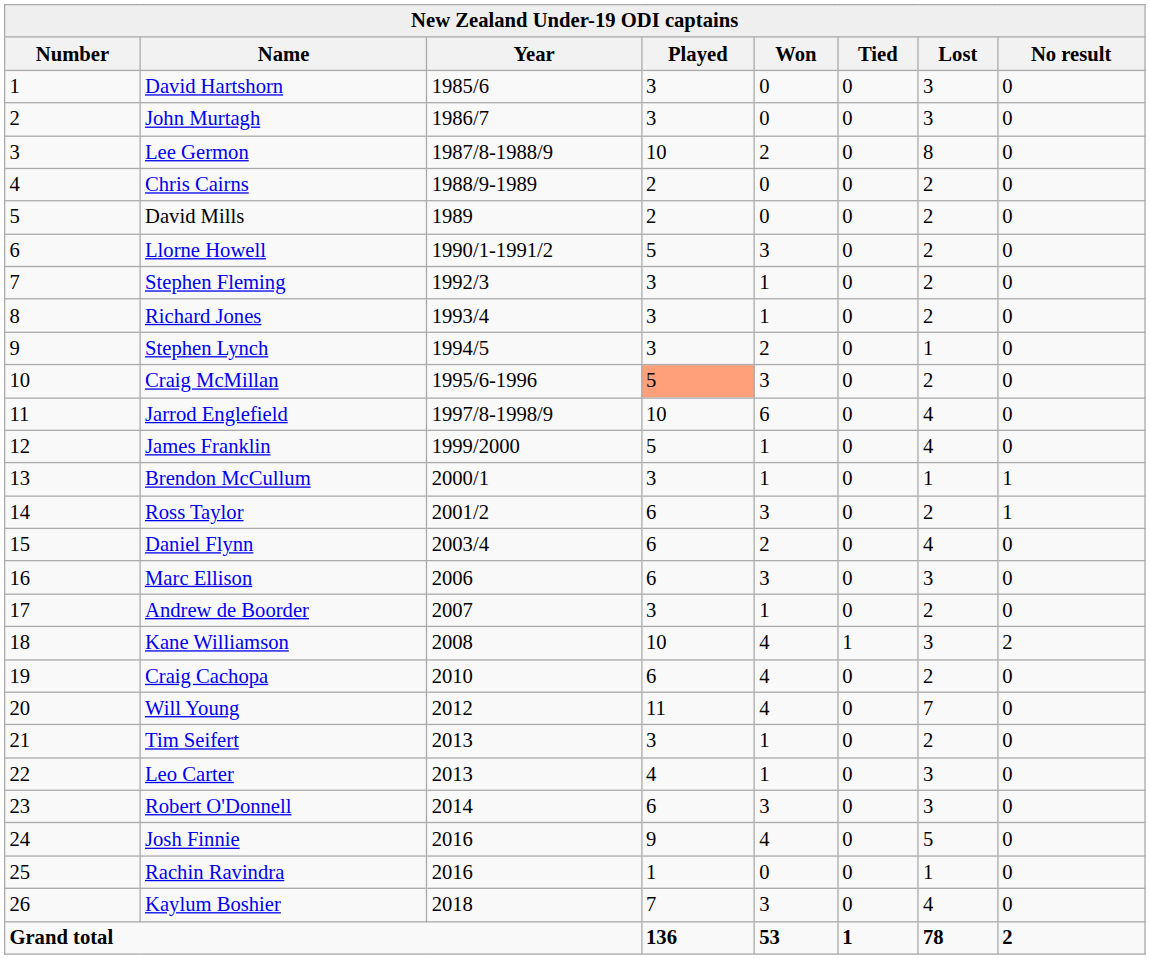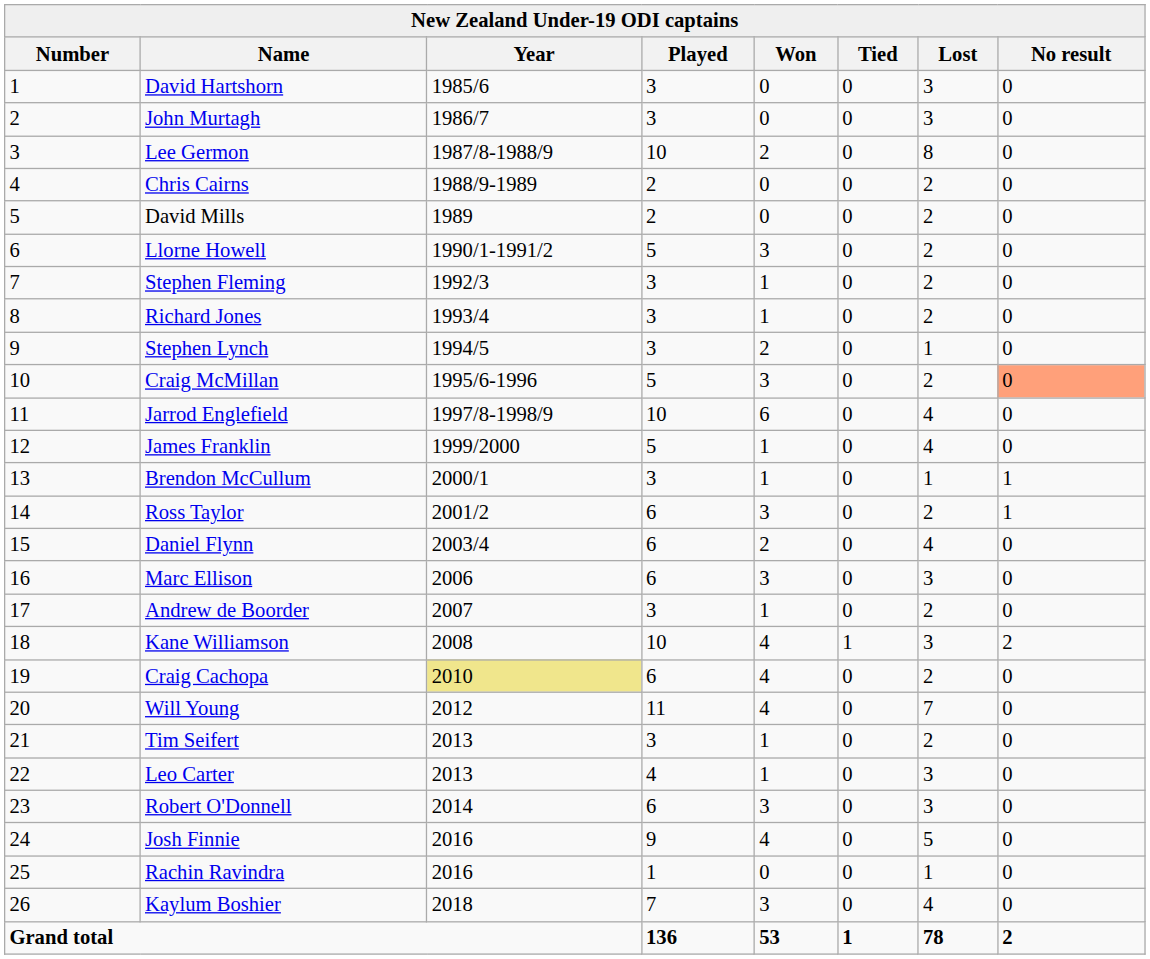(651, 380) lightsalmon background -> (651, 380) no background
(1007, 380) no background -> (1007, 380) lightsalmon background
(452, 675) no background -> (452, 675) khaki background
